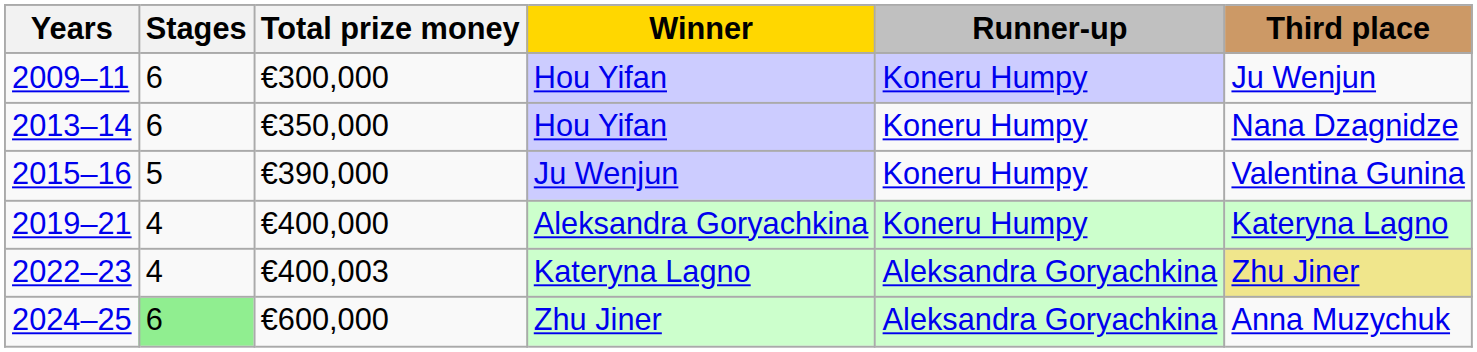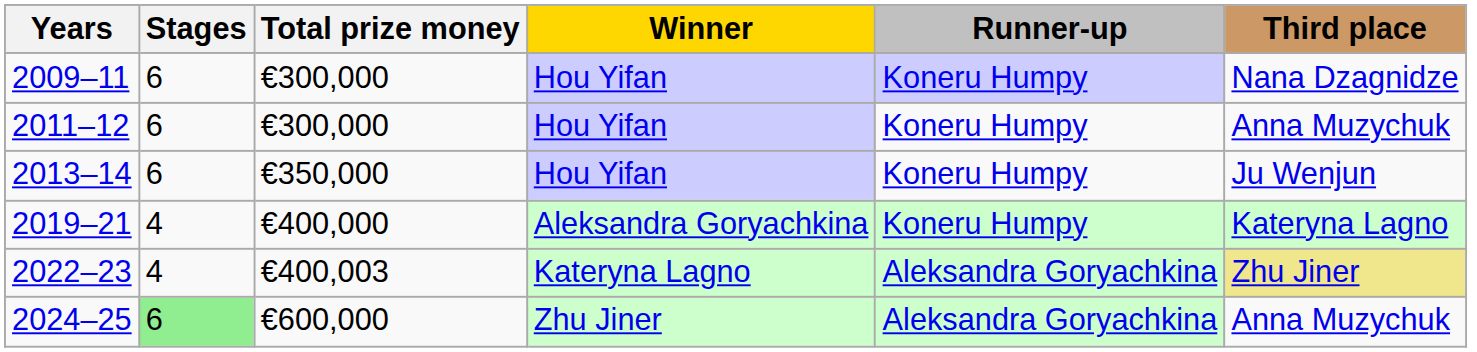(1304, 77) Ju Wenjun -> (1345, 77) Nana Dzagnidze
+ row: (71, 126)
(1345, 126) Nana Dzagnidze -> (1304, 175) Ju Wenjun
- row: (72, 175)
